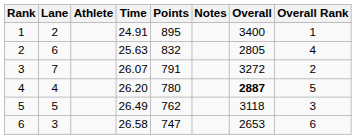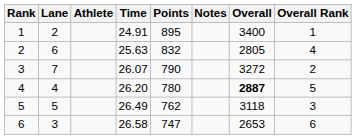(171, 69) 791 -> (171, 69) 790
